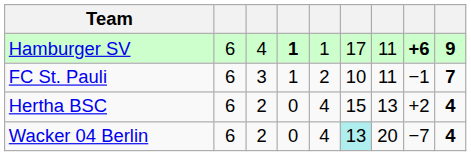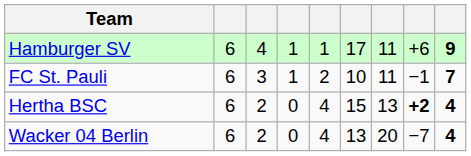(293, 48) bold -> (293, 48) normal
(419, 48) bold -> (419, 48) normal
(419, 106) normal -> (419, 106) bold
(356, 135) paleturquoise background -> (356, 135) no background
